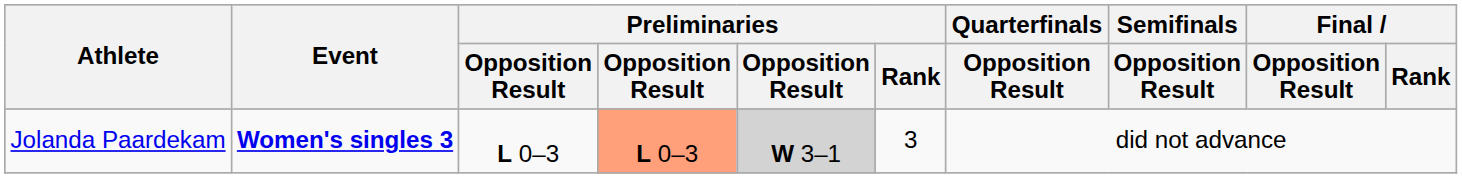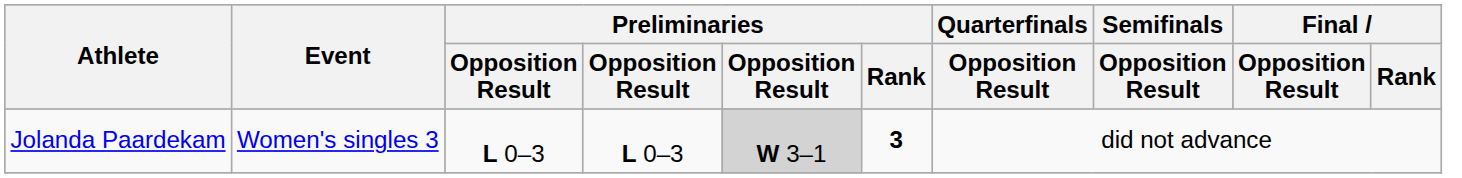(345, 141) bold -> (338, 141) normal
(667, 155) lightsalmon background -> (653, 155) no background
(911, 141) normal -> (896, 141) bold
